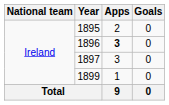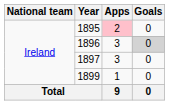(117, 28) no background -> (117, 28) pink background
(117, 44) bold -> (117, 44) normal
(148, 44) no background -> (148, 44) lightgrey background
